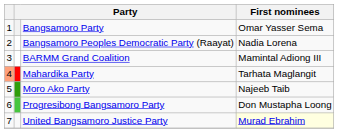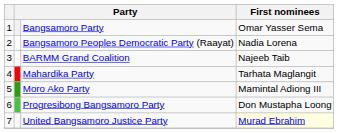(280, 58) Mamintal Adiong III -> (264, 58) Najeeb Taib
(9, 74) lightsalmon background -> (9, 74) no background
(264, 89) Najeeb Taib -> (280, 89) Mamintal Adiong III
